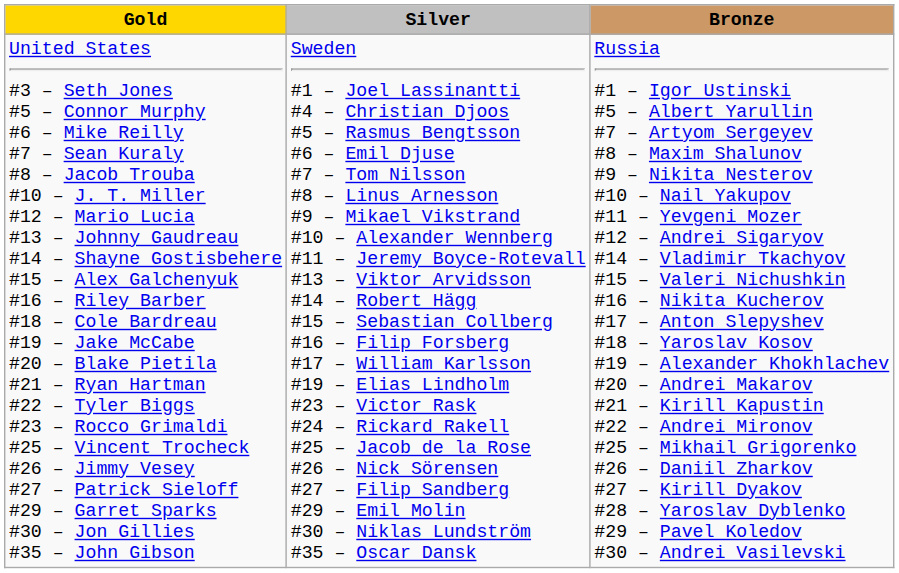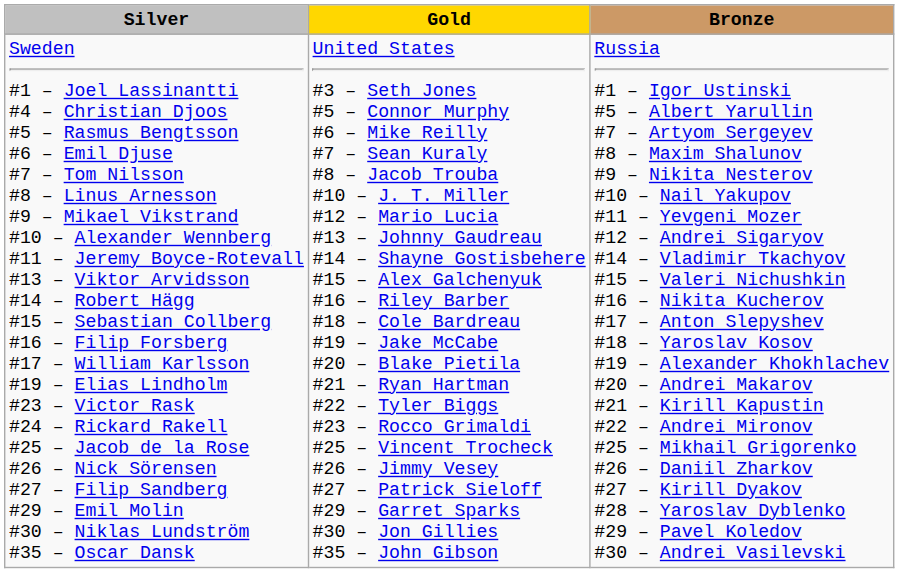columns swapped: (146, 20) <-> (438, 20)
